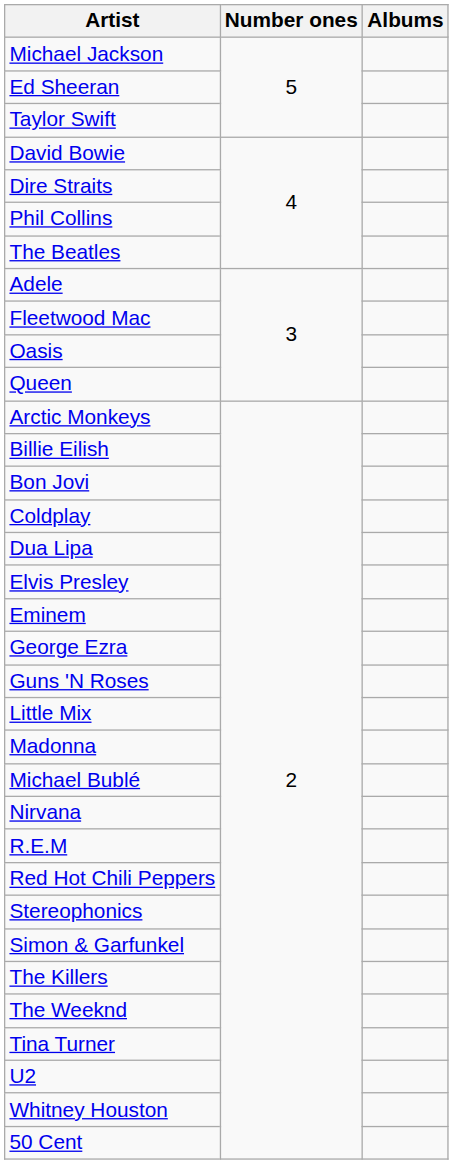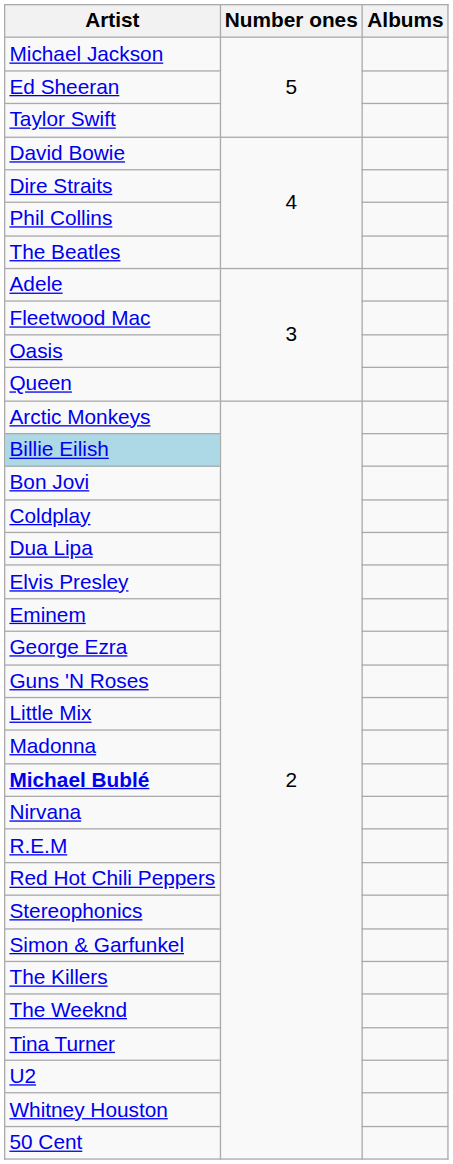(59, 449) no background -> (59, 449) lightblue background
(75, 779) normal -> (79, 779) bold
